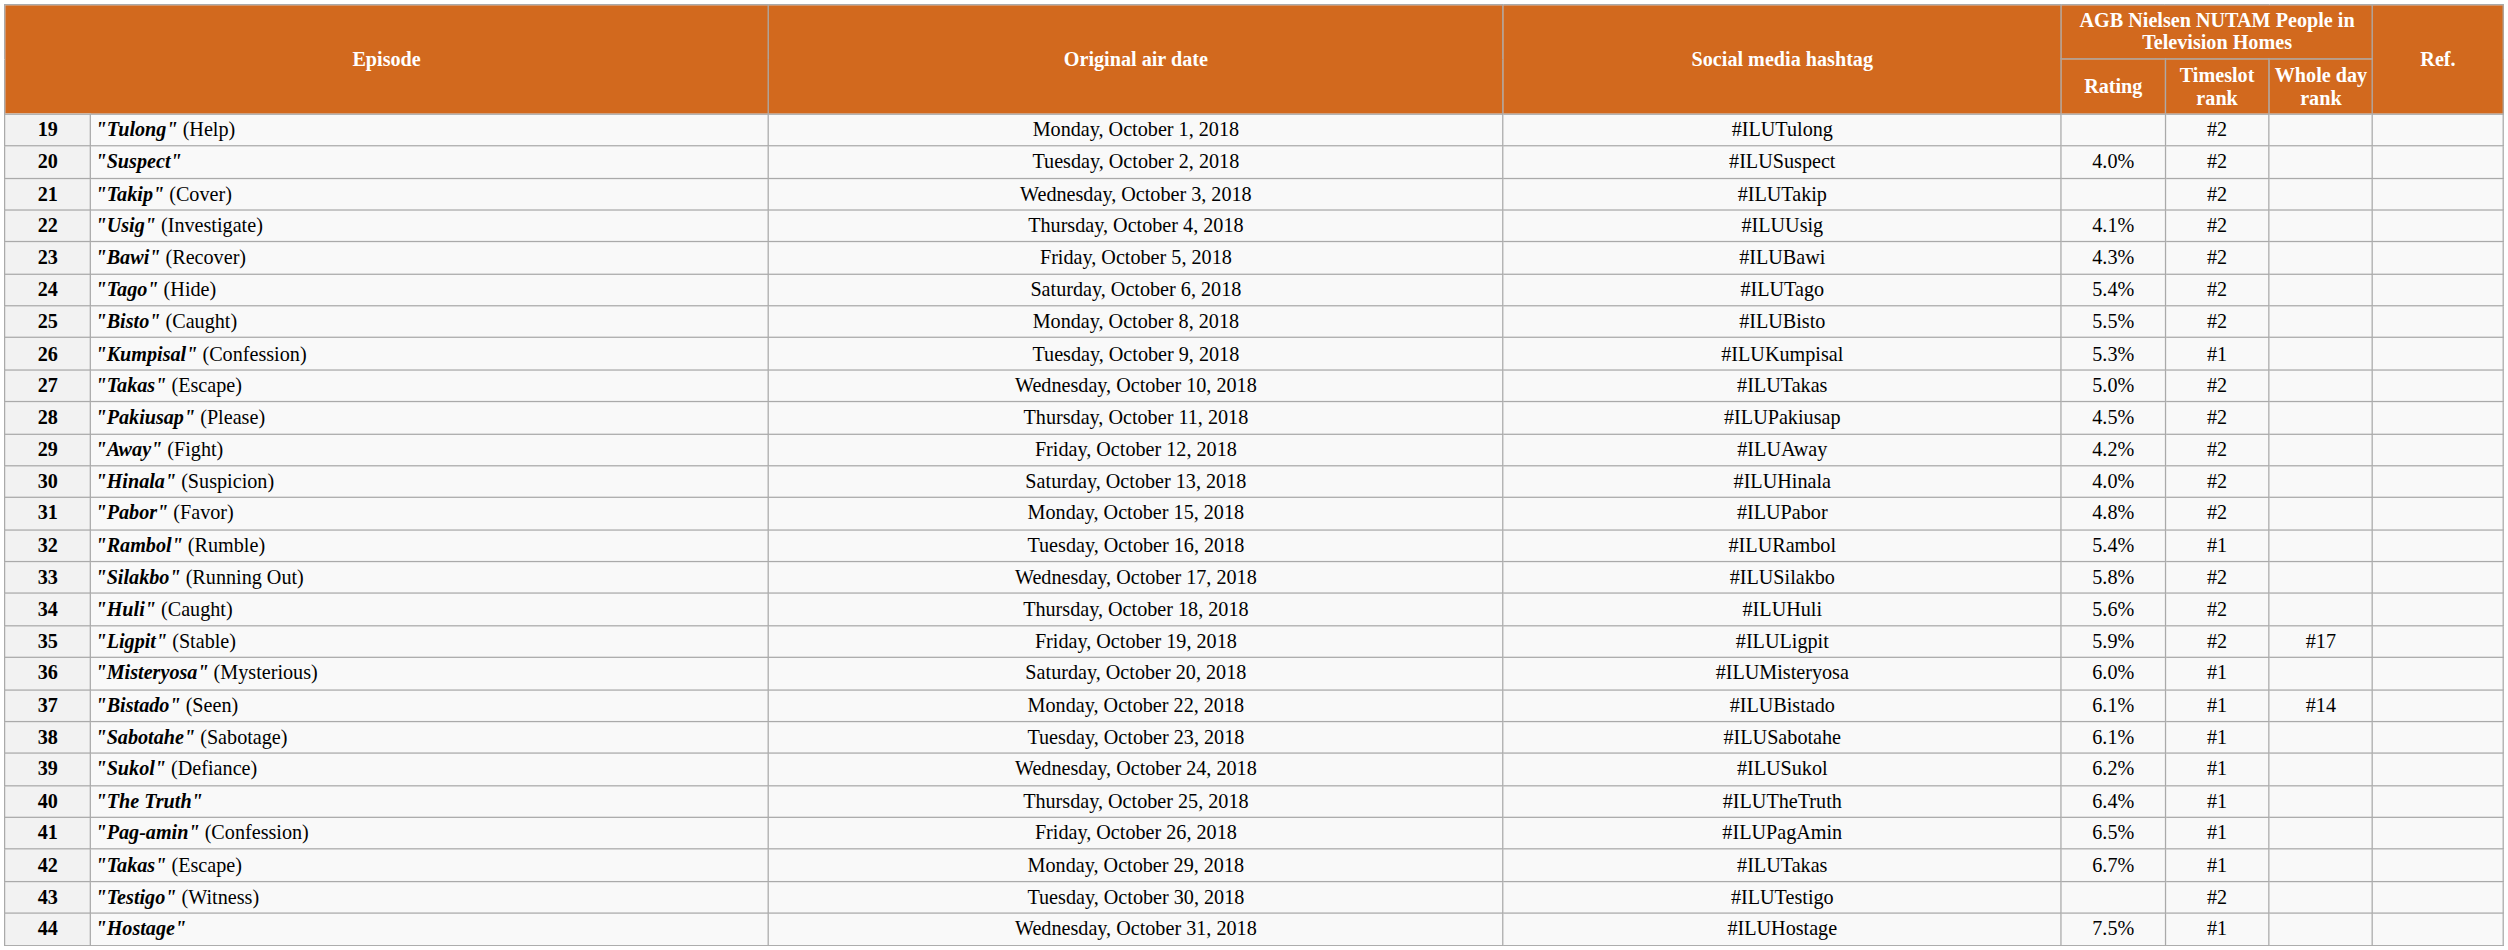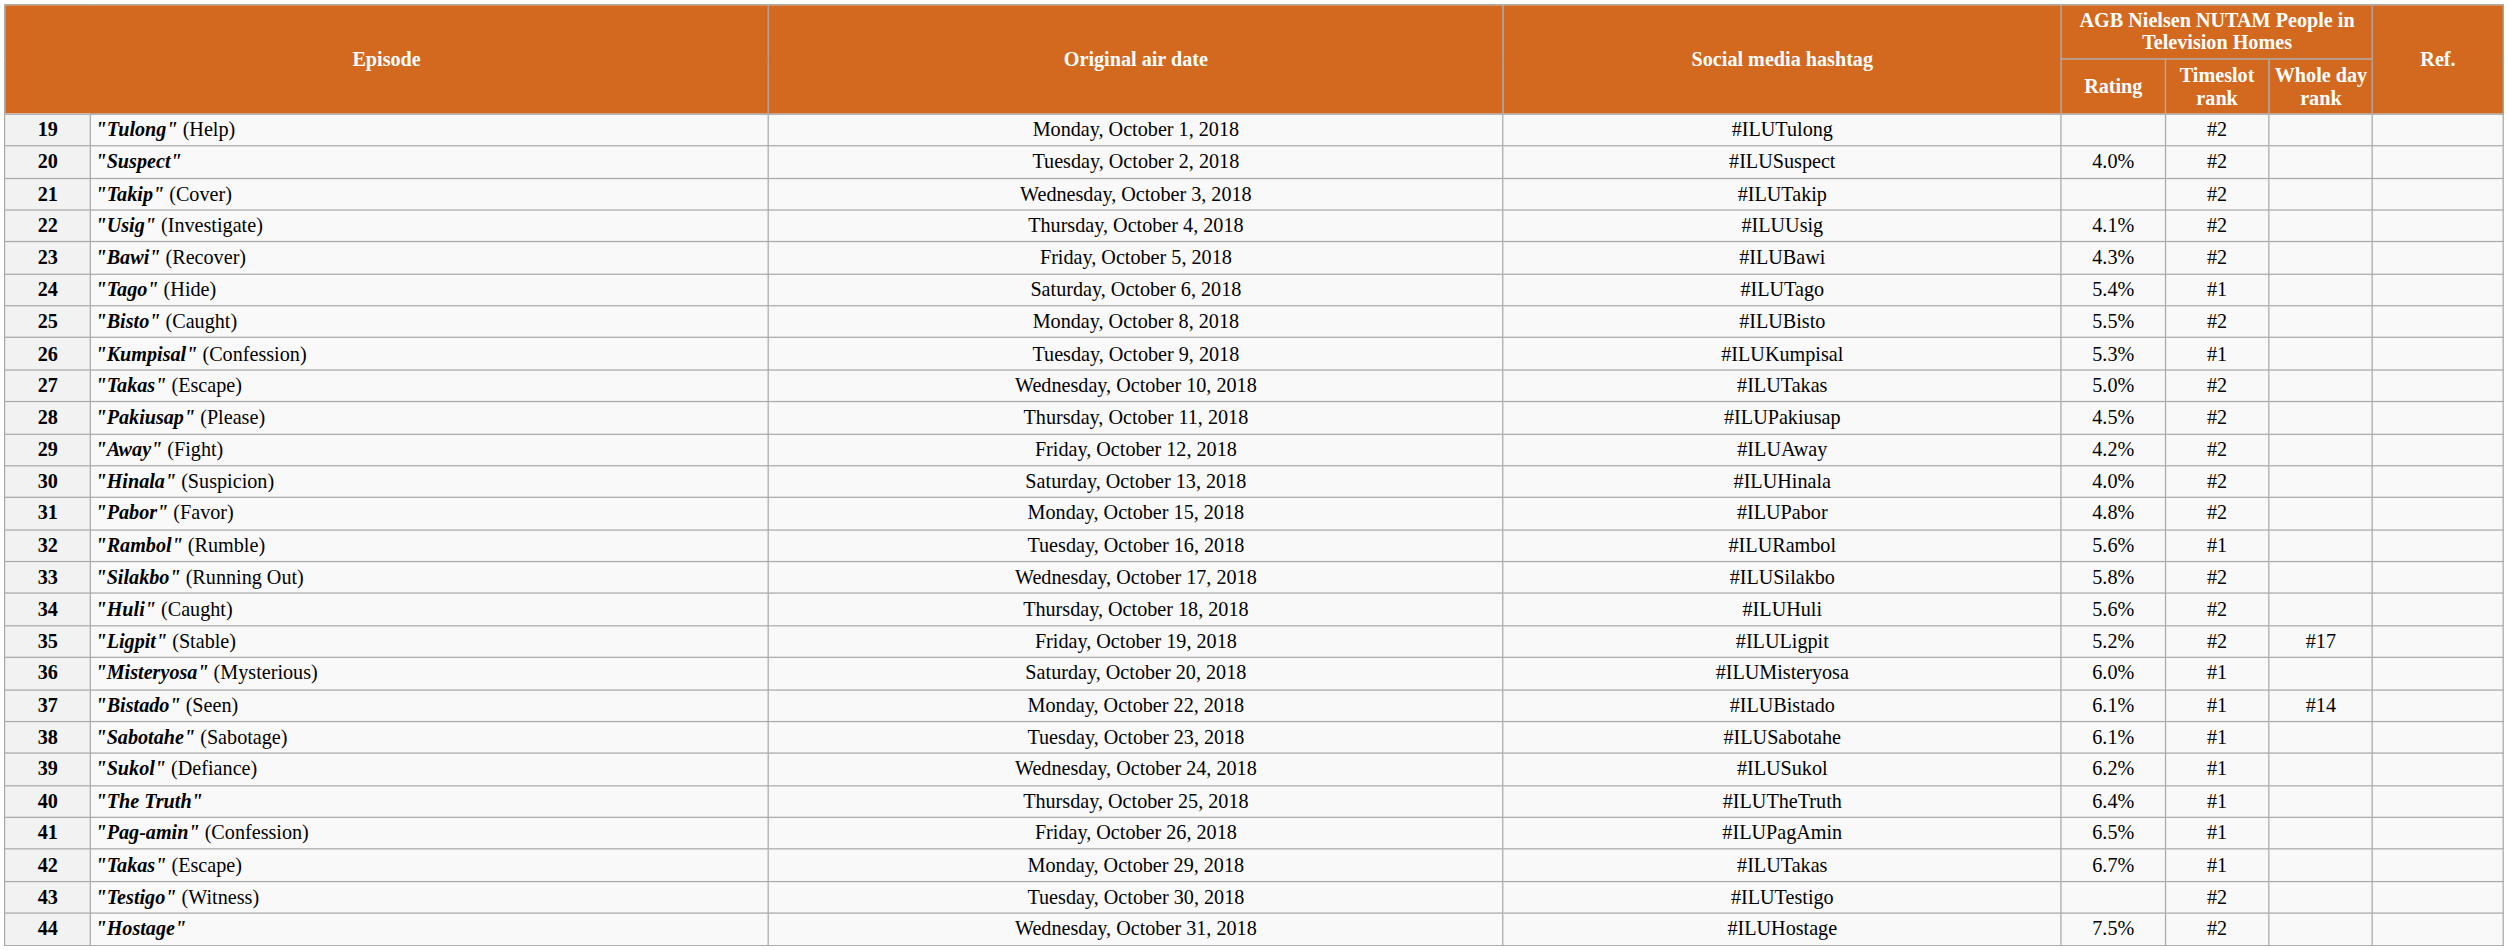(2217, 289) #2 -> (2217, 289) #1
(2113, 545) 5.4% -> (2113, 545) 5.6%
(2113, 641) 5.9% -> (2113, 641) 5.2%
(2217, 929) #1 -> (2217, 929) #2
